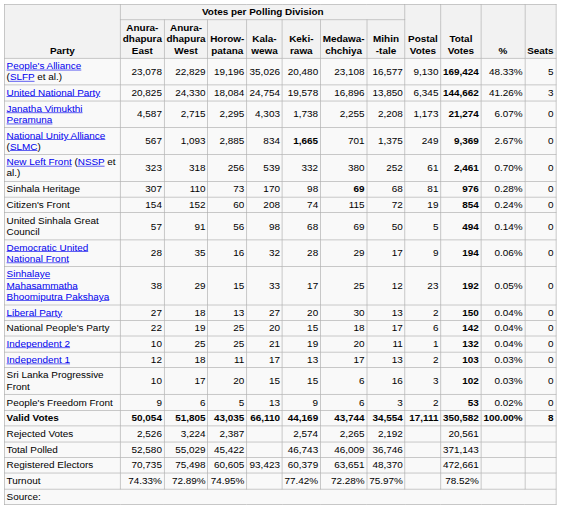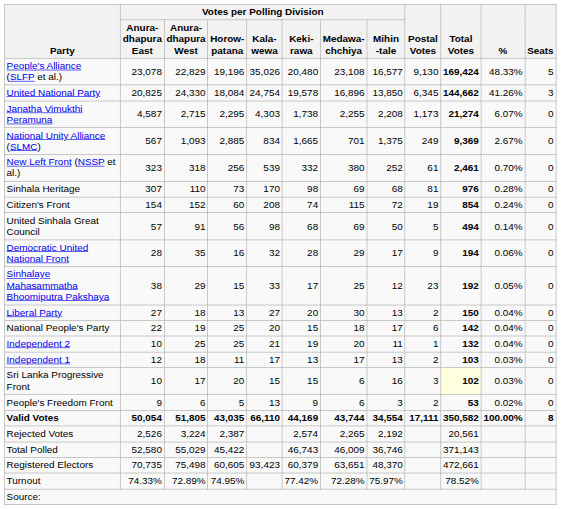(306, 141) bold -> (306, 141) normal
(359, 189) bold -> (359, 189) normal
(471, 381) no background -> (471, 381) lightyellow background
